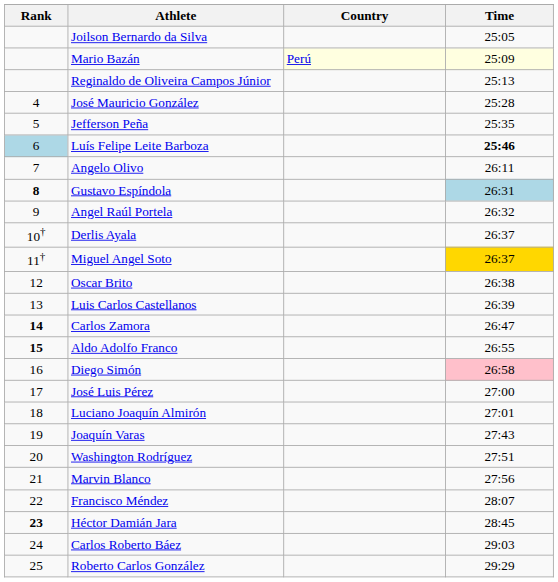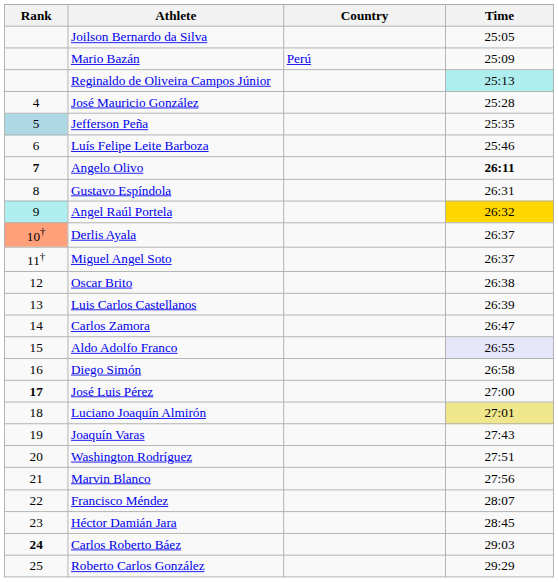(299, 59) lightyellow background -> (299, 59) no background
(499, 59) lightyellow background -> (499, 59) no background
(499, 81) no background -> (499, 81) paleturquoise background
(36, 124) no background -> (36, 124) lightblue background
(36, 146) lightblue background -> (36, 146) no background
(499, 146) bold -> (499, 146) normal
(36, 168) normal -> (36, 168) bold
(499, 168) normal -> (499, 168) bold
(36, 190) bold -> (36, 190) normal
(499, 190) lightblue background -> (499, 190) no background
(36, 211) no background -> (36, 211) paleturquoise background
(499, 211) no background -> (499, 211) gold background
(36, 234) no background -> (36, 234) lightsalmon background
(499, 259) gold background -> (499, 259) no background
(36, 326) bold -> (36, 326) normal
(36, 347) bold -> (36, 347) normal
(499, 347) no background -> (499, 347) lavender background
(499, 369) pink background -> (499, 369) no background
(36, 391) normal -> (36, 391) bold
(499, 413) no background -> (499, 413) khaki background
(36, 522) bold -> (36, 522) normal
(36, 544) normal -> (36, 544) bold
